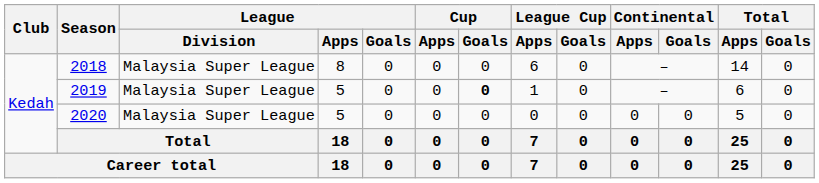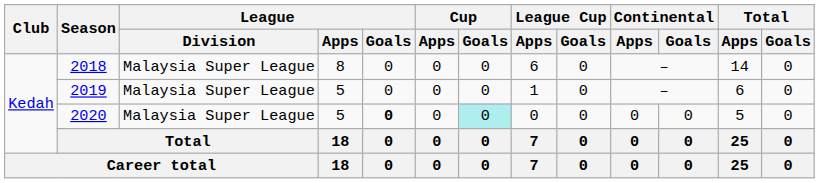(485, 91) bold -> (485, 91) normal
(389, 116) normal -> (389, 116) bold
(485, 116) no background -> (485, 116) paleturquoise background
